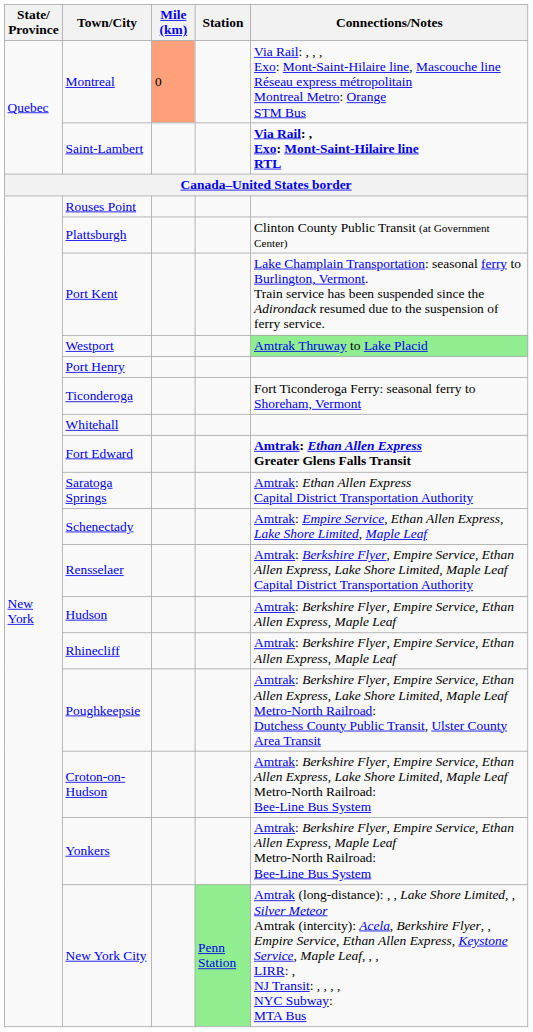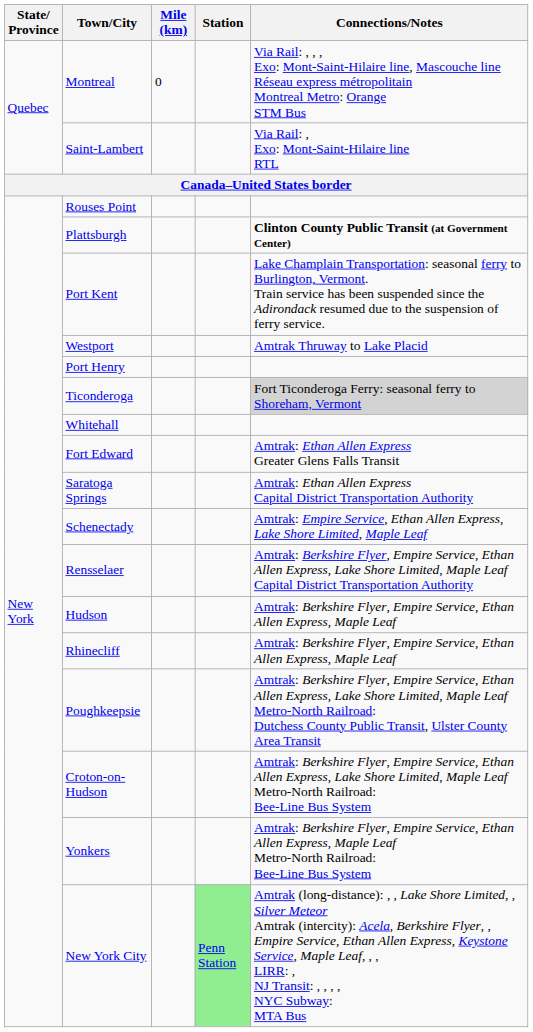(158, 81) lightsalmon background -> (158, 81) no background
(336, 148) bold -> (332, 148) normal
(372, 235) normal -> (381, 235) bold
(341, 345) lightgreen background -> (341, 345) no background
(365, 395) no background -> (365, 395) lightgrey background
(338, 453) bold -> (333, 453) normal
